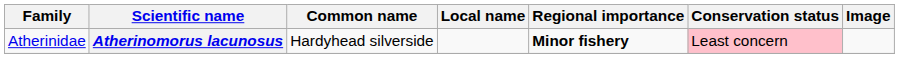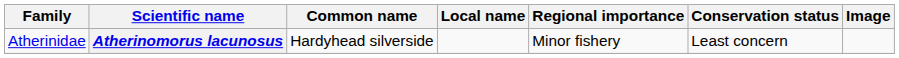(581, 41) bold -> (576, 41) normal
(740, 41) pink background -> (740, 41) no background
